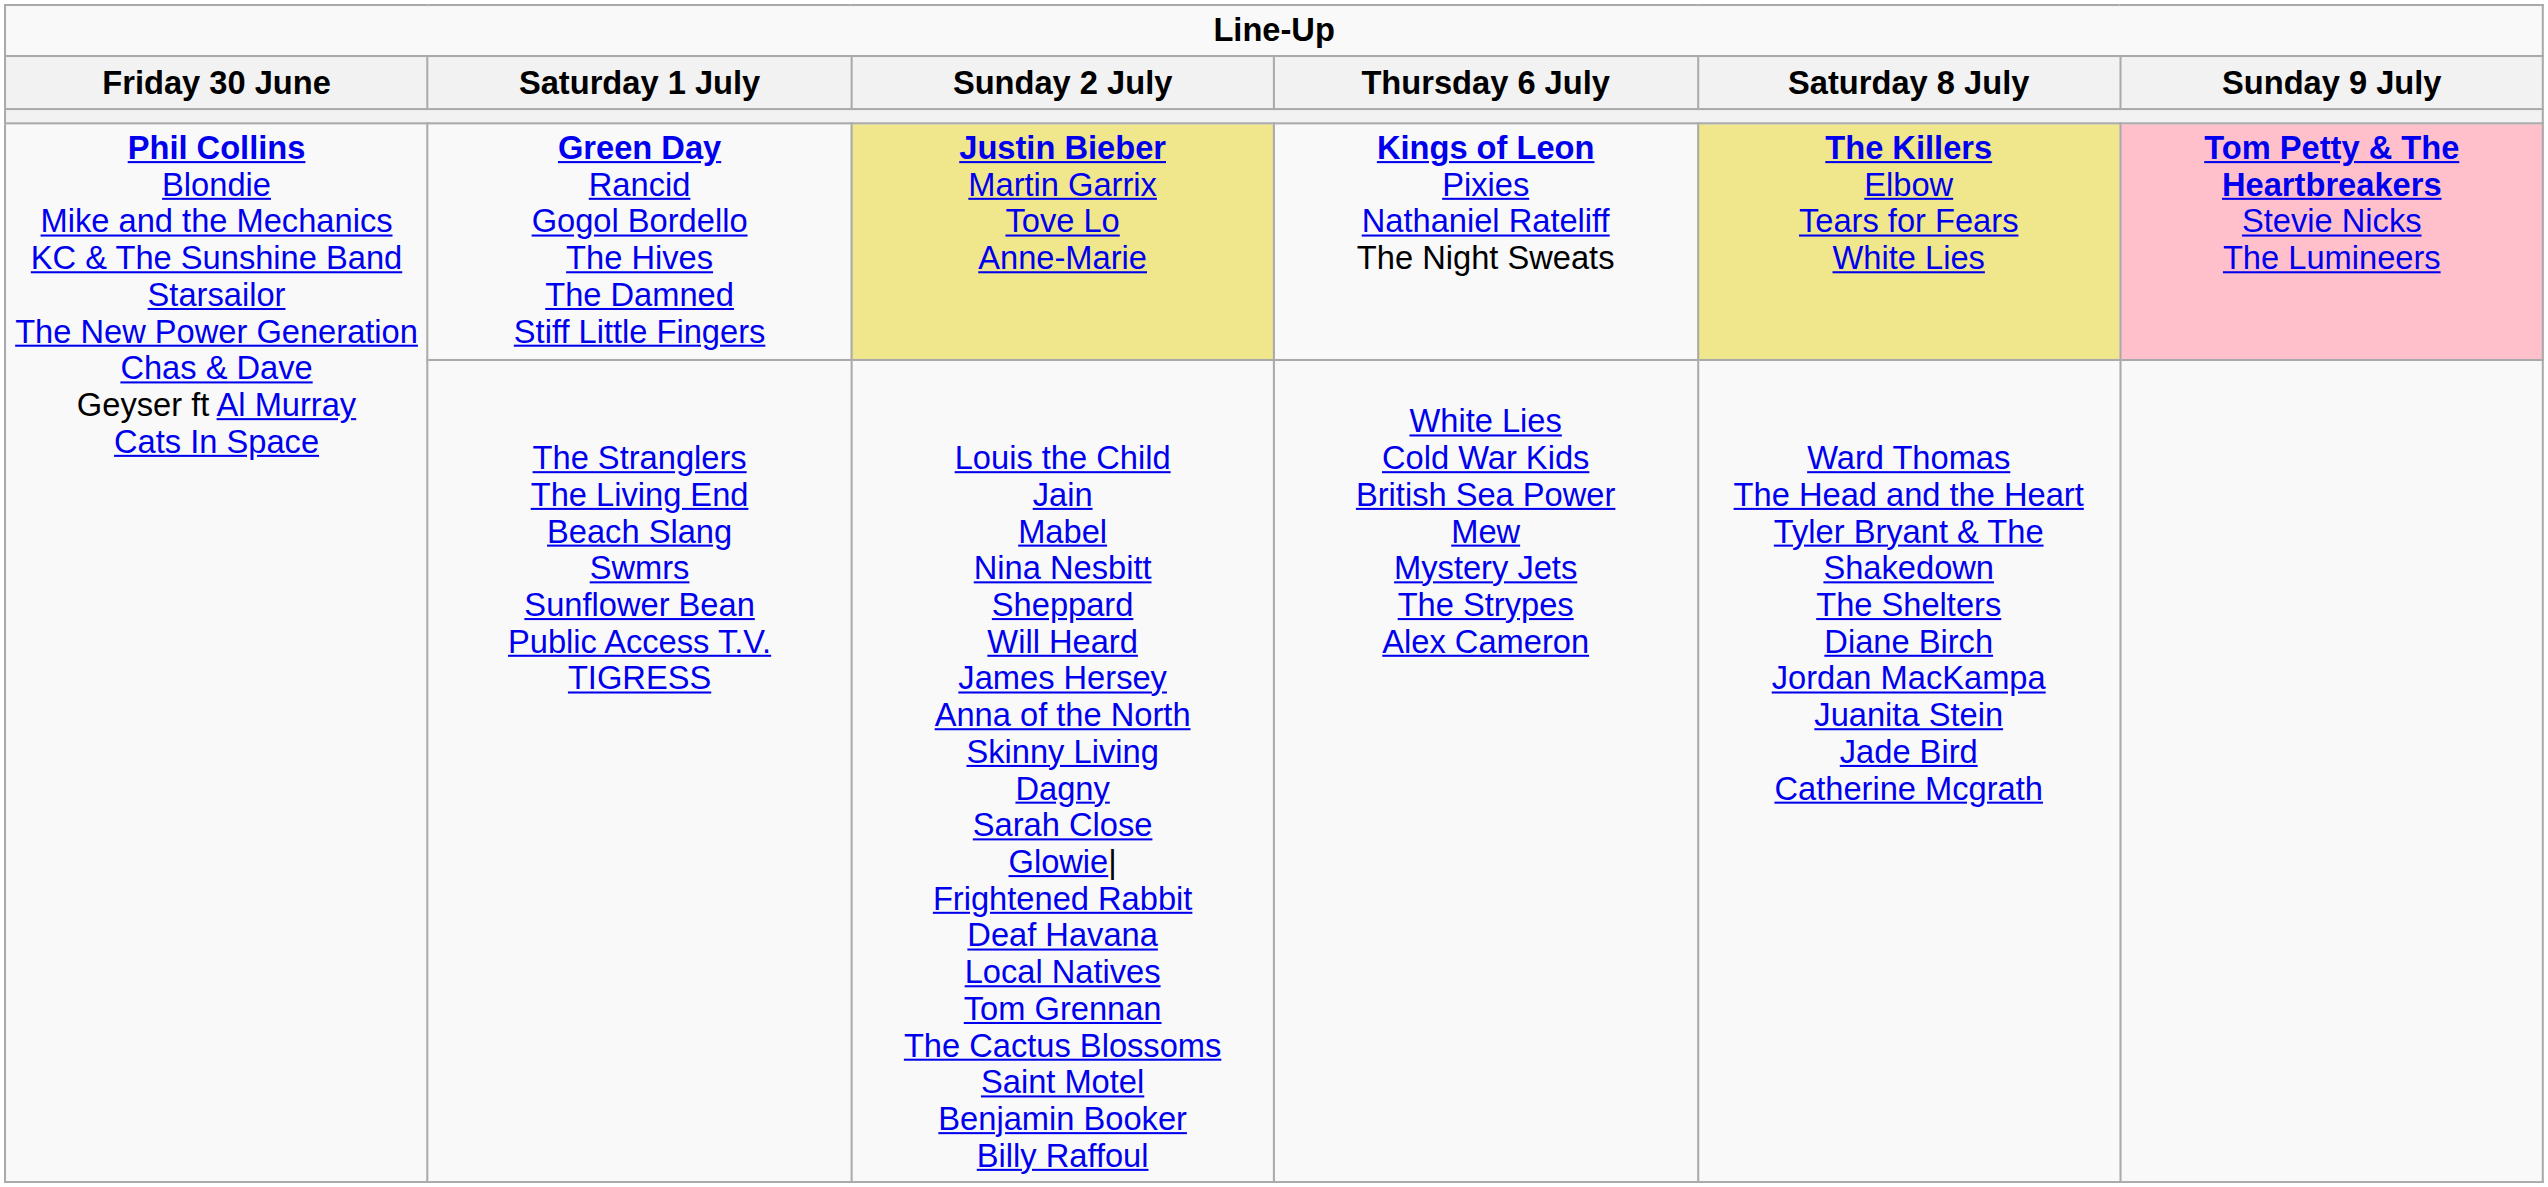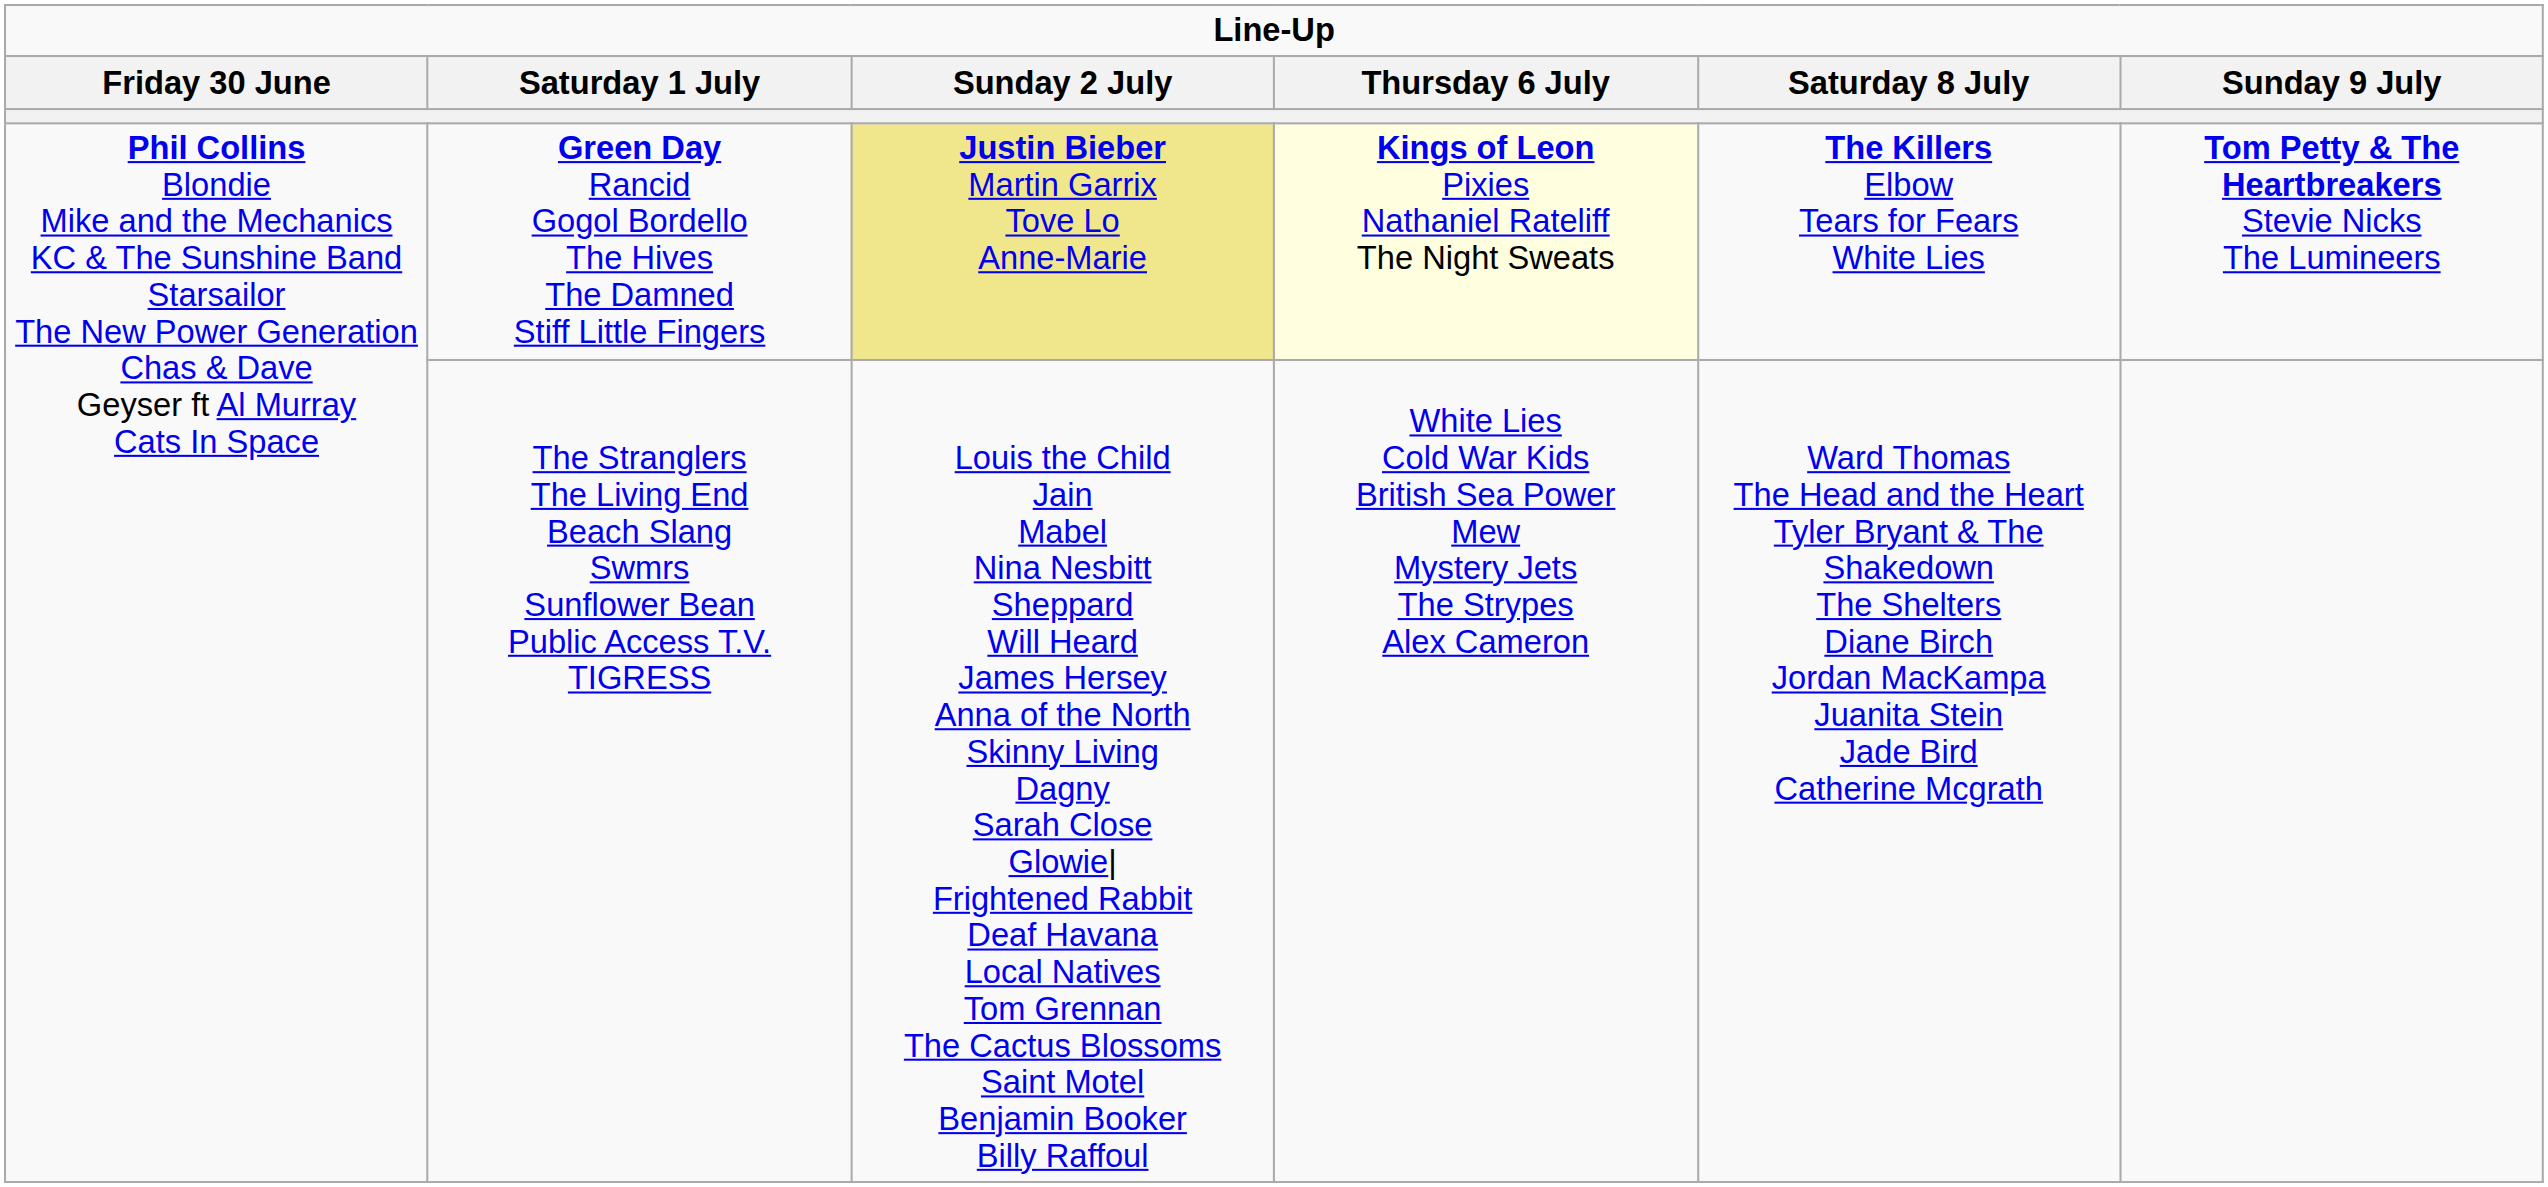(1486, 204) no background -> (1486, 204) lightyellow background
(1909, 204) khaki background -> (1909, 204) no background
(2332, 204) pink background -> (2332, 204) no background
